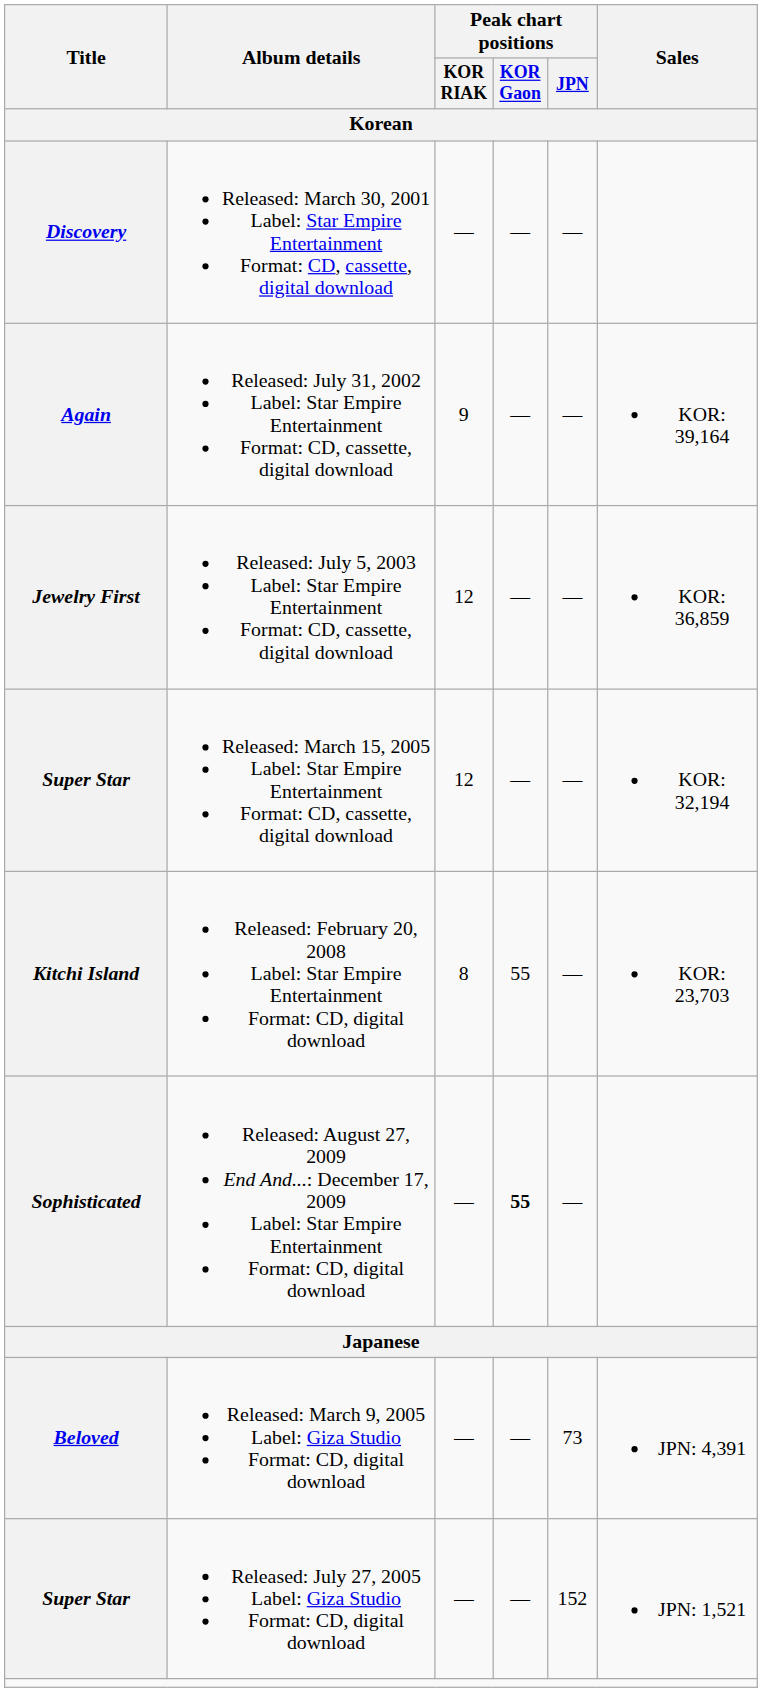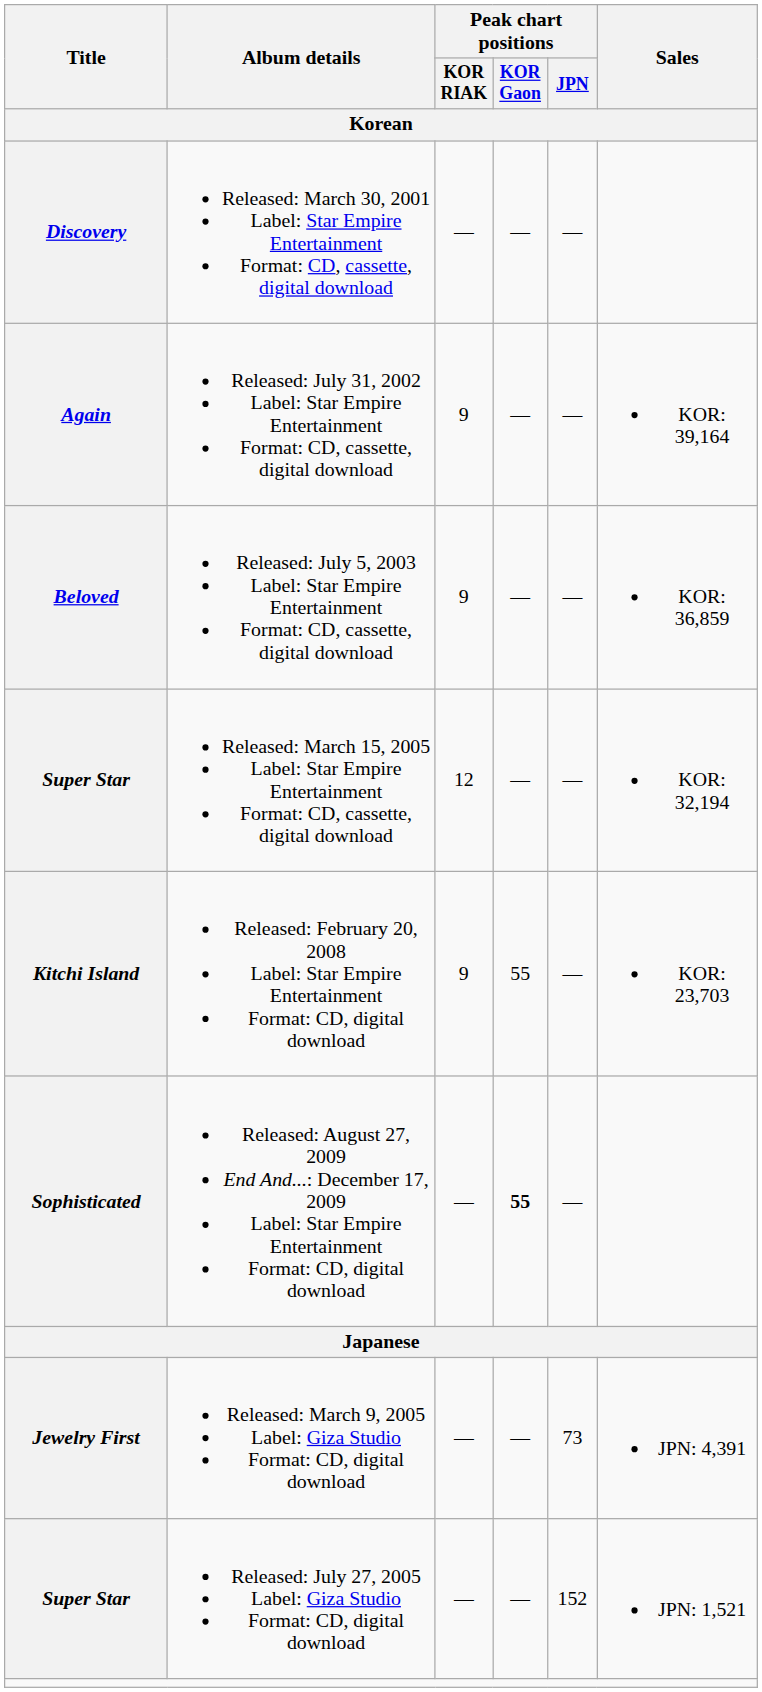(86, 597) Jewelry First -> (86, 597) Beloved
(464, 597) 12 -> (464, 597) 9
(464, 973) 8 -> (464, 973) 9
(86, 1437) Beloved -> (86, 1437) Jewelry First
